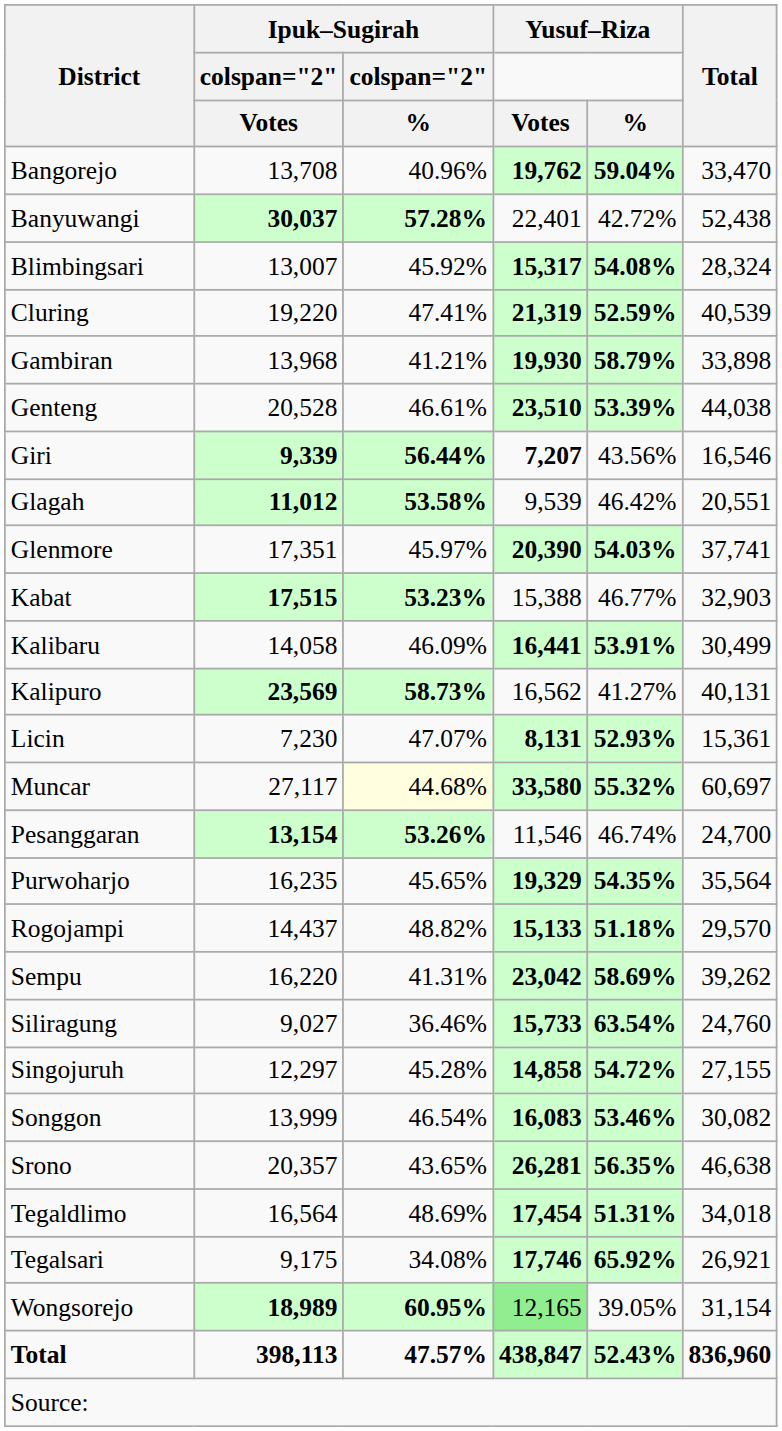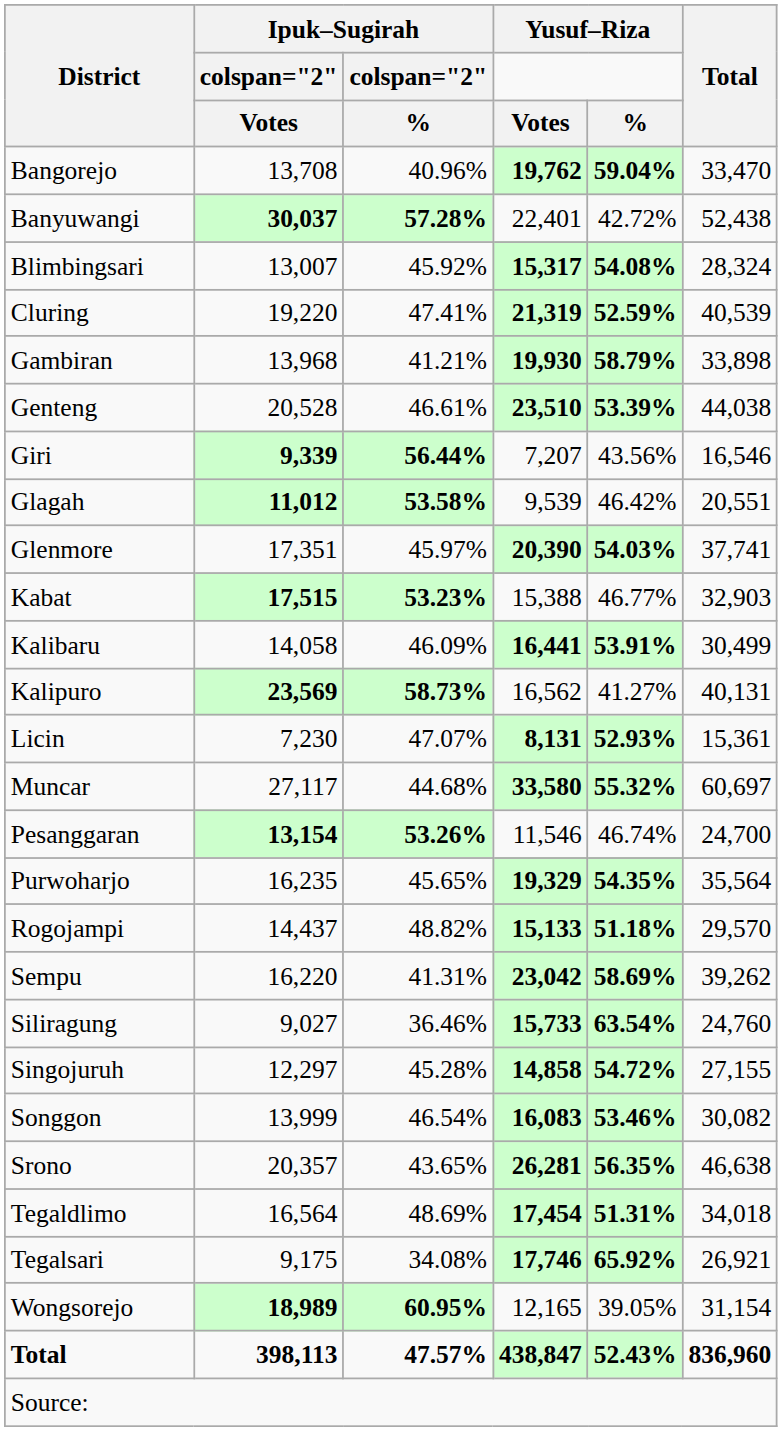(553, 455) bold -> (553, 455) normal
(448, 787) lightyellow background -> (448, 787) no background
(547, 1307) lightgreen background -> (547, 1307) no background
